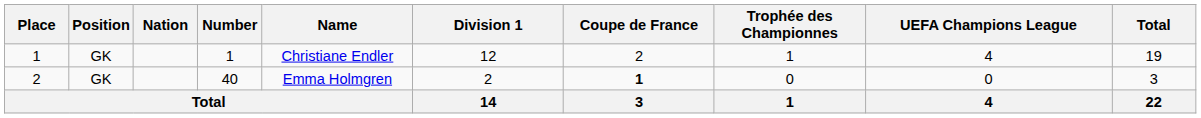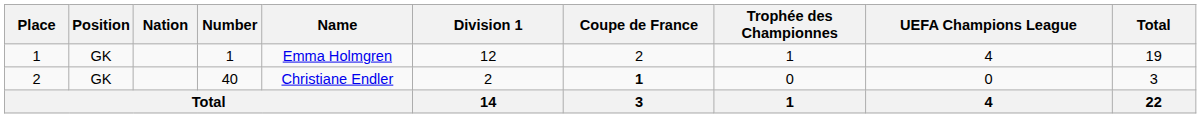(337, 56) Christiane Endler -> (337, 56) Emma Holmgren
(337, 79) Emma Holmgren -> (337, 79) Christiane Endler
